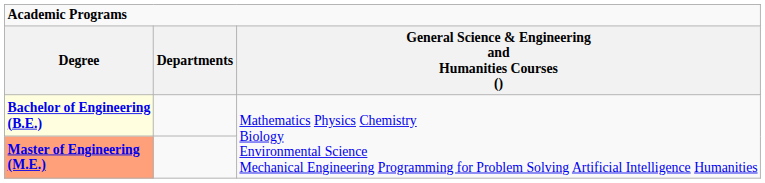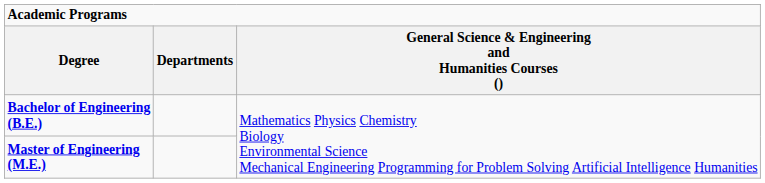(79, 115) lightyellow background -> (79, 115) no background
(74, 157) lightsalmon background -> (74, 157) no background
